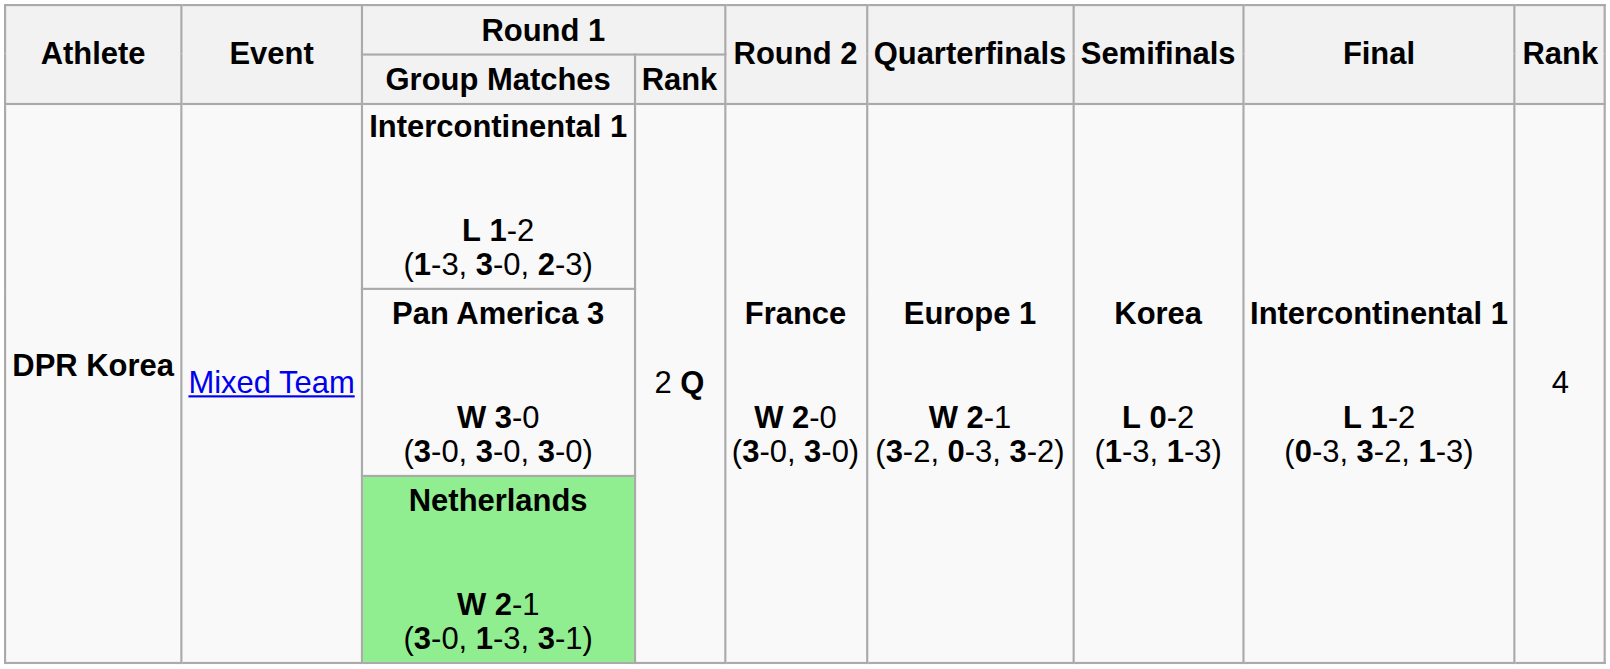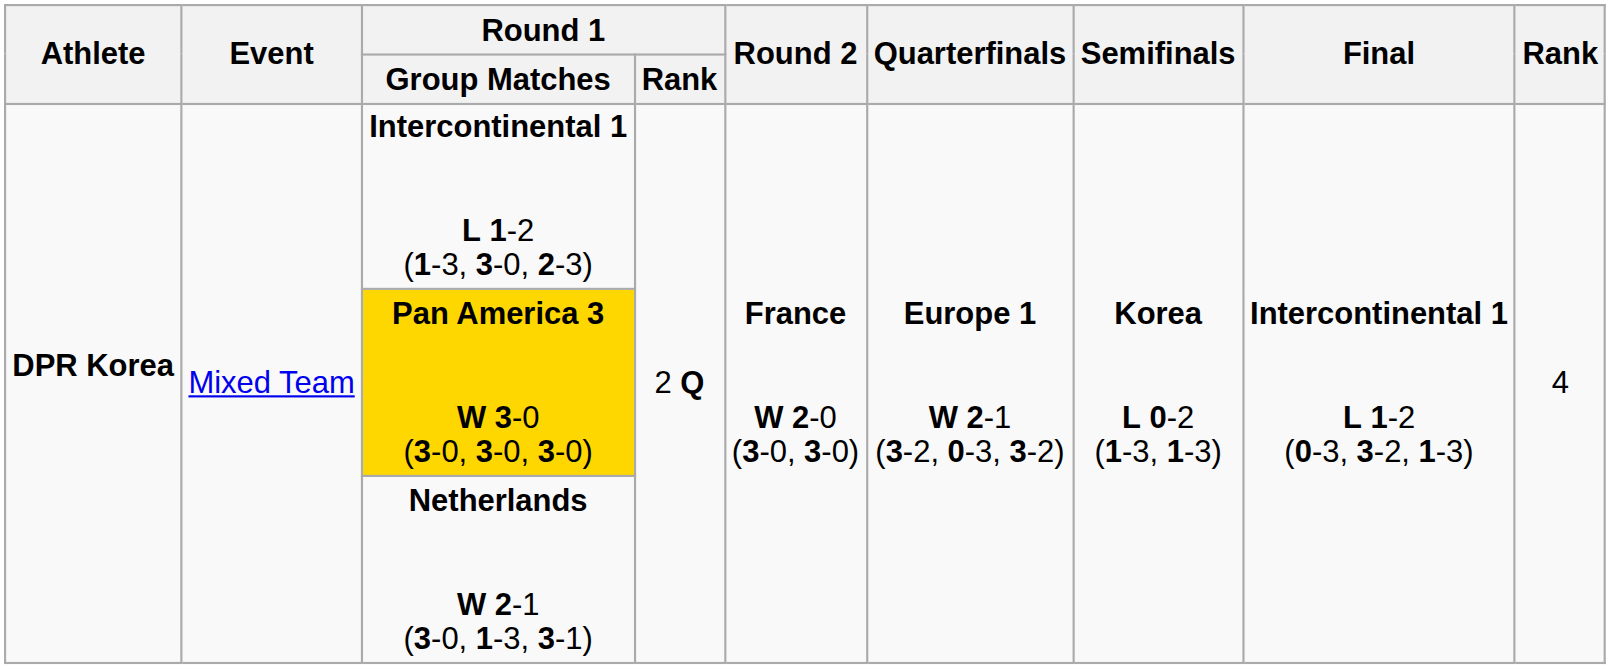(498, 383) no background -> (498, 383) gold background
(498, 570) lightgreen background -> (498, 570) no background
